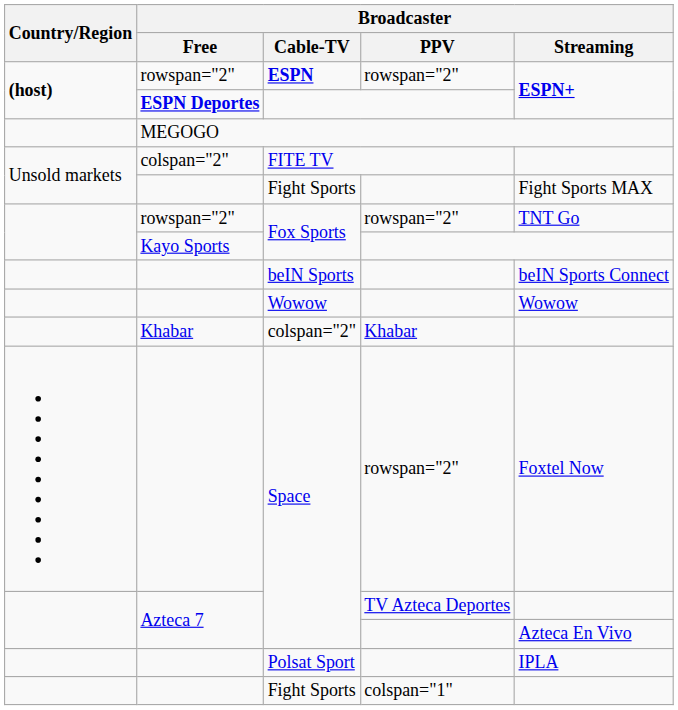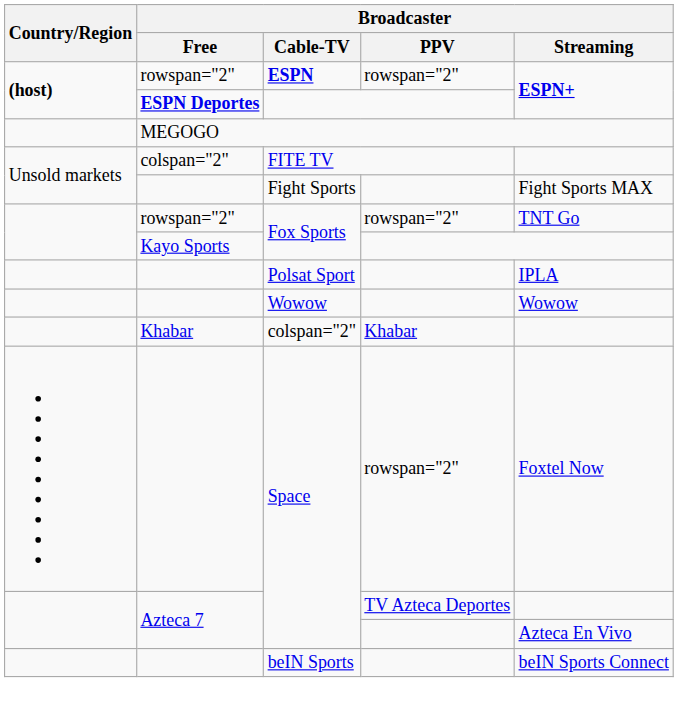rows swapped: (311, 274) <-> (311, 662)
- row: (312, 690)
